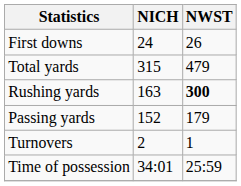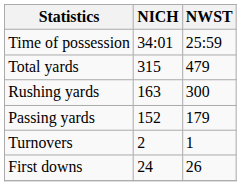rows swapped: (45, 42) <-> (69, 167)
(198, 92) bold -> (198, 92) normal
